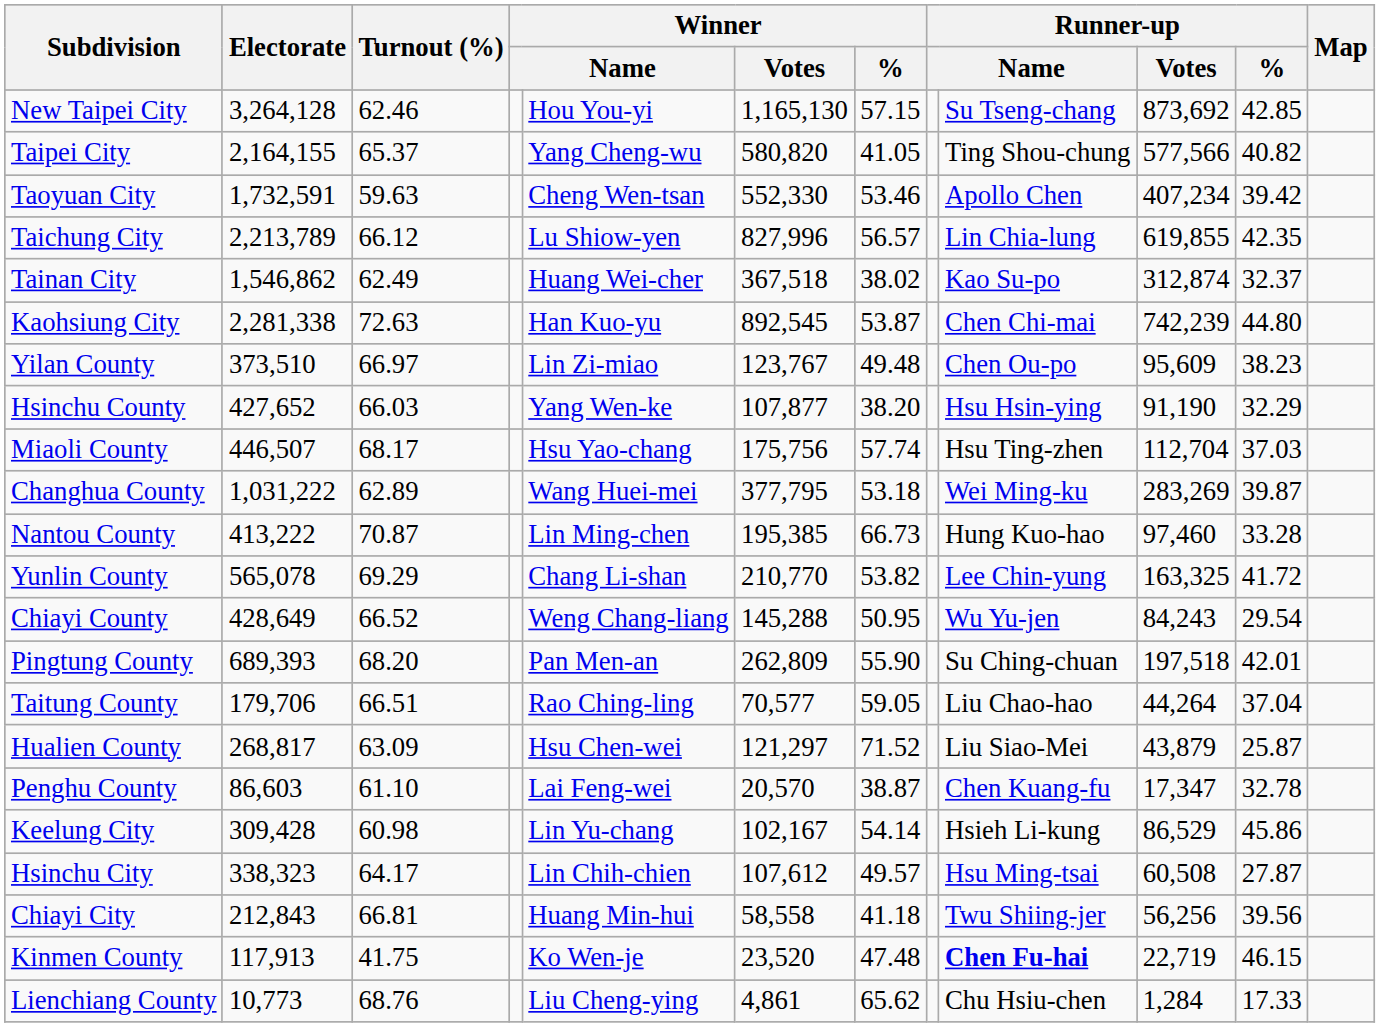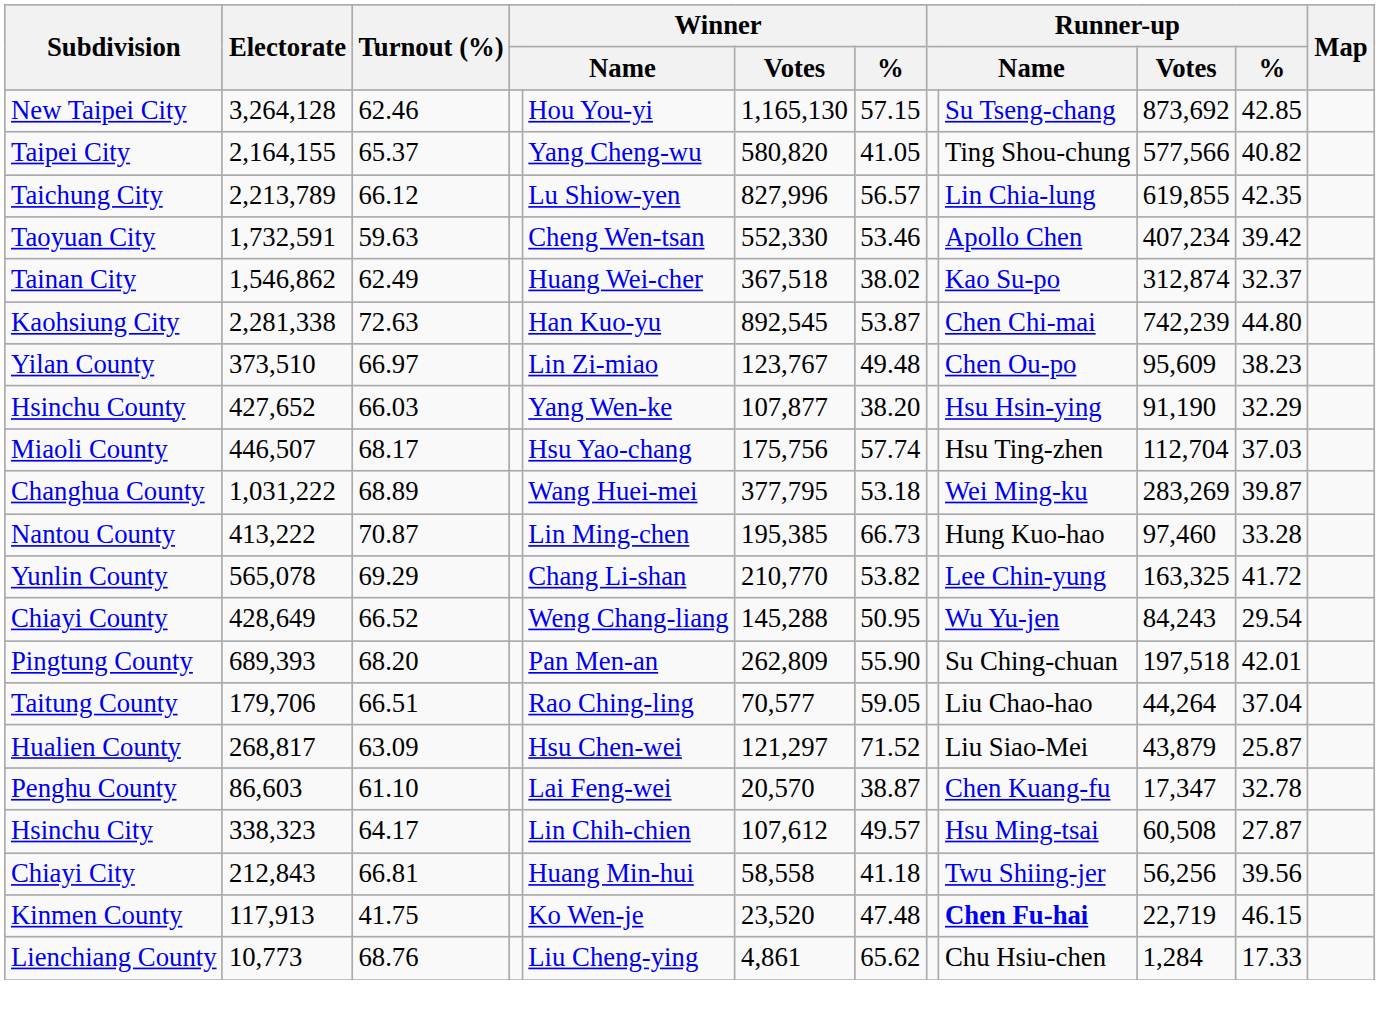rows swapped: (83, 195) <-> (87, 237)
(388, 491) 62.89 -> (388, 491) 68.89
- row: (83, 830)
